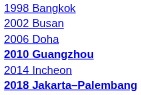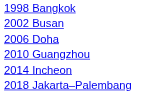(49, 54) bold -> (47, 54) normal
(71, 85) bold -> (68, 85) normal
